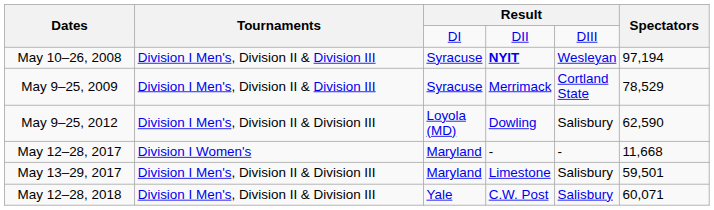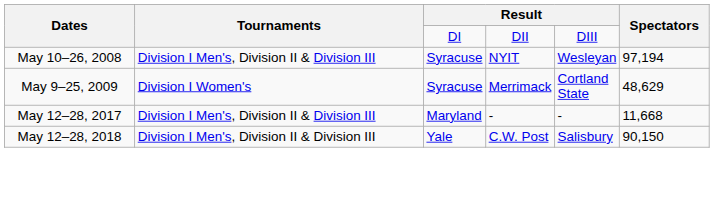(504, 57) bold -> (504, 57) normal
(257, 86) Division I Men's, Division II & Division III -> (195, 86) Division I Women's
(643, 86) 78,529 -> (643, 86) 48,629
- row: (70, 123)
(195, 151) Division I Women's -> (257, 115) Division I Men's, Division II & Division III
- row: (70, 173)
(643, 194) 60,071 -> (643, 136) 90,150
